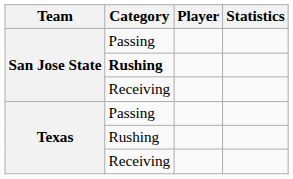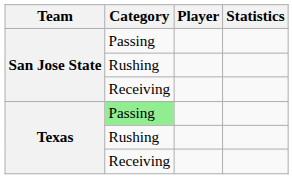(136, 64) bold -> (134, 64) normal
(132, 113) no background -> (132, 113) lightgreen background
